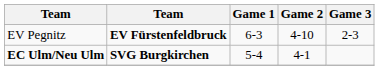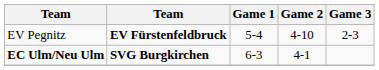(254, 34) 6-3 -> (254, 34) 5-4
(254, 55) 5-4 -> (254, 55) 6-3
